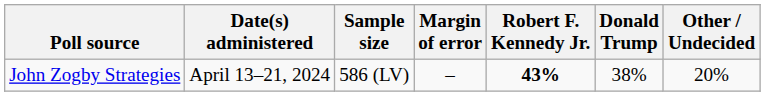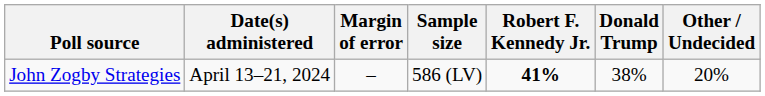columns swapped: (374, 31) <-> (450, 31)
(541, 74) 43% -> (541, 74) 41%
